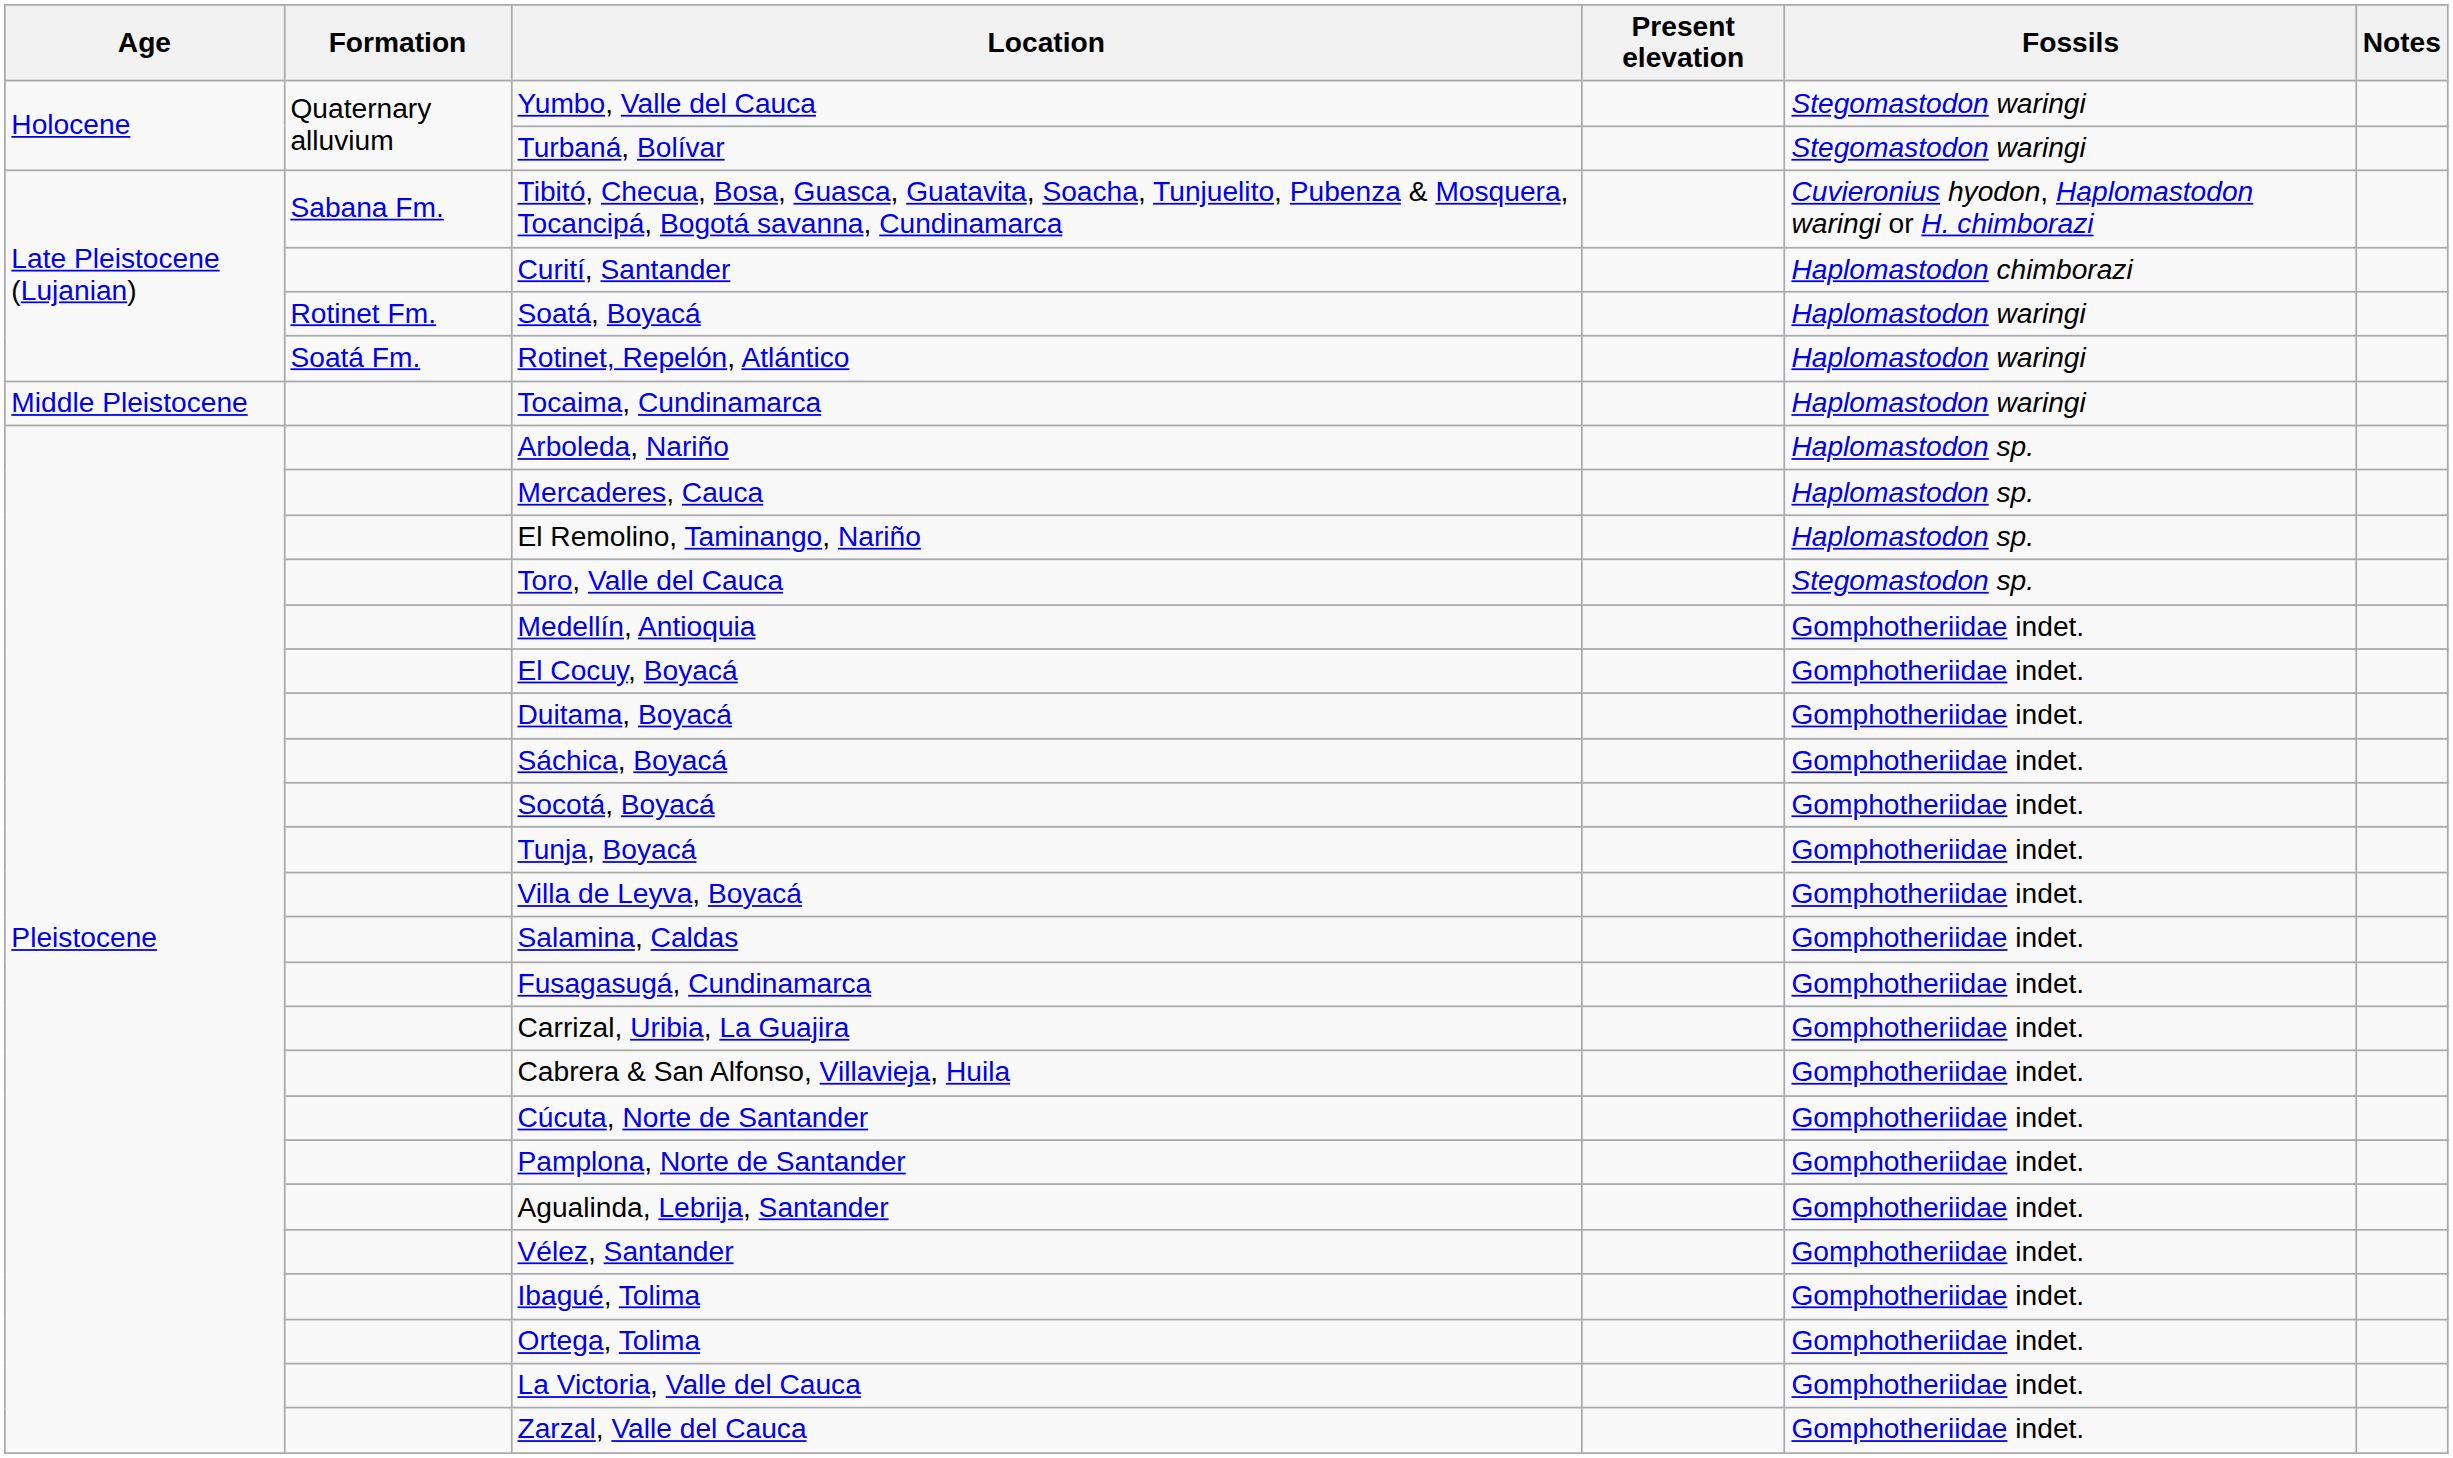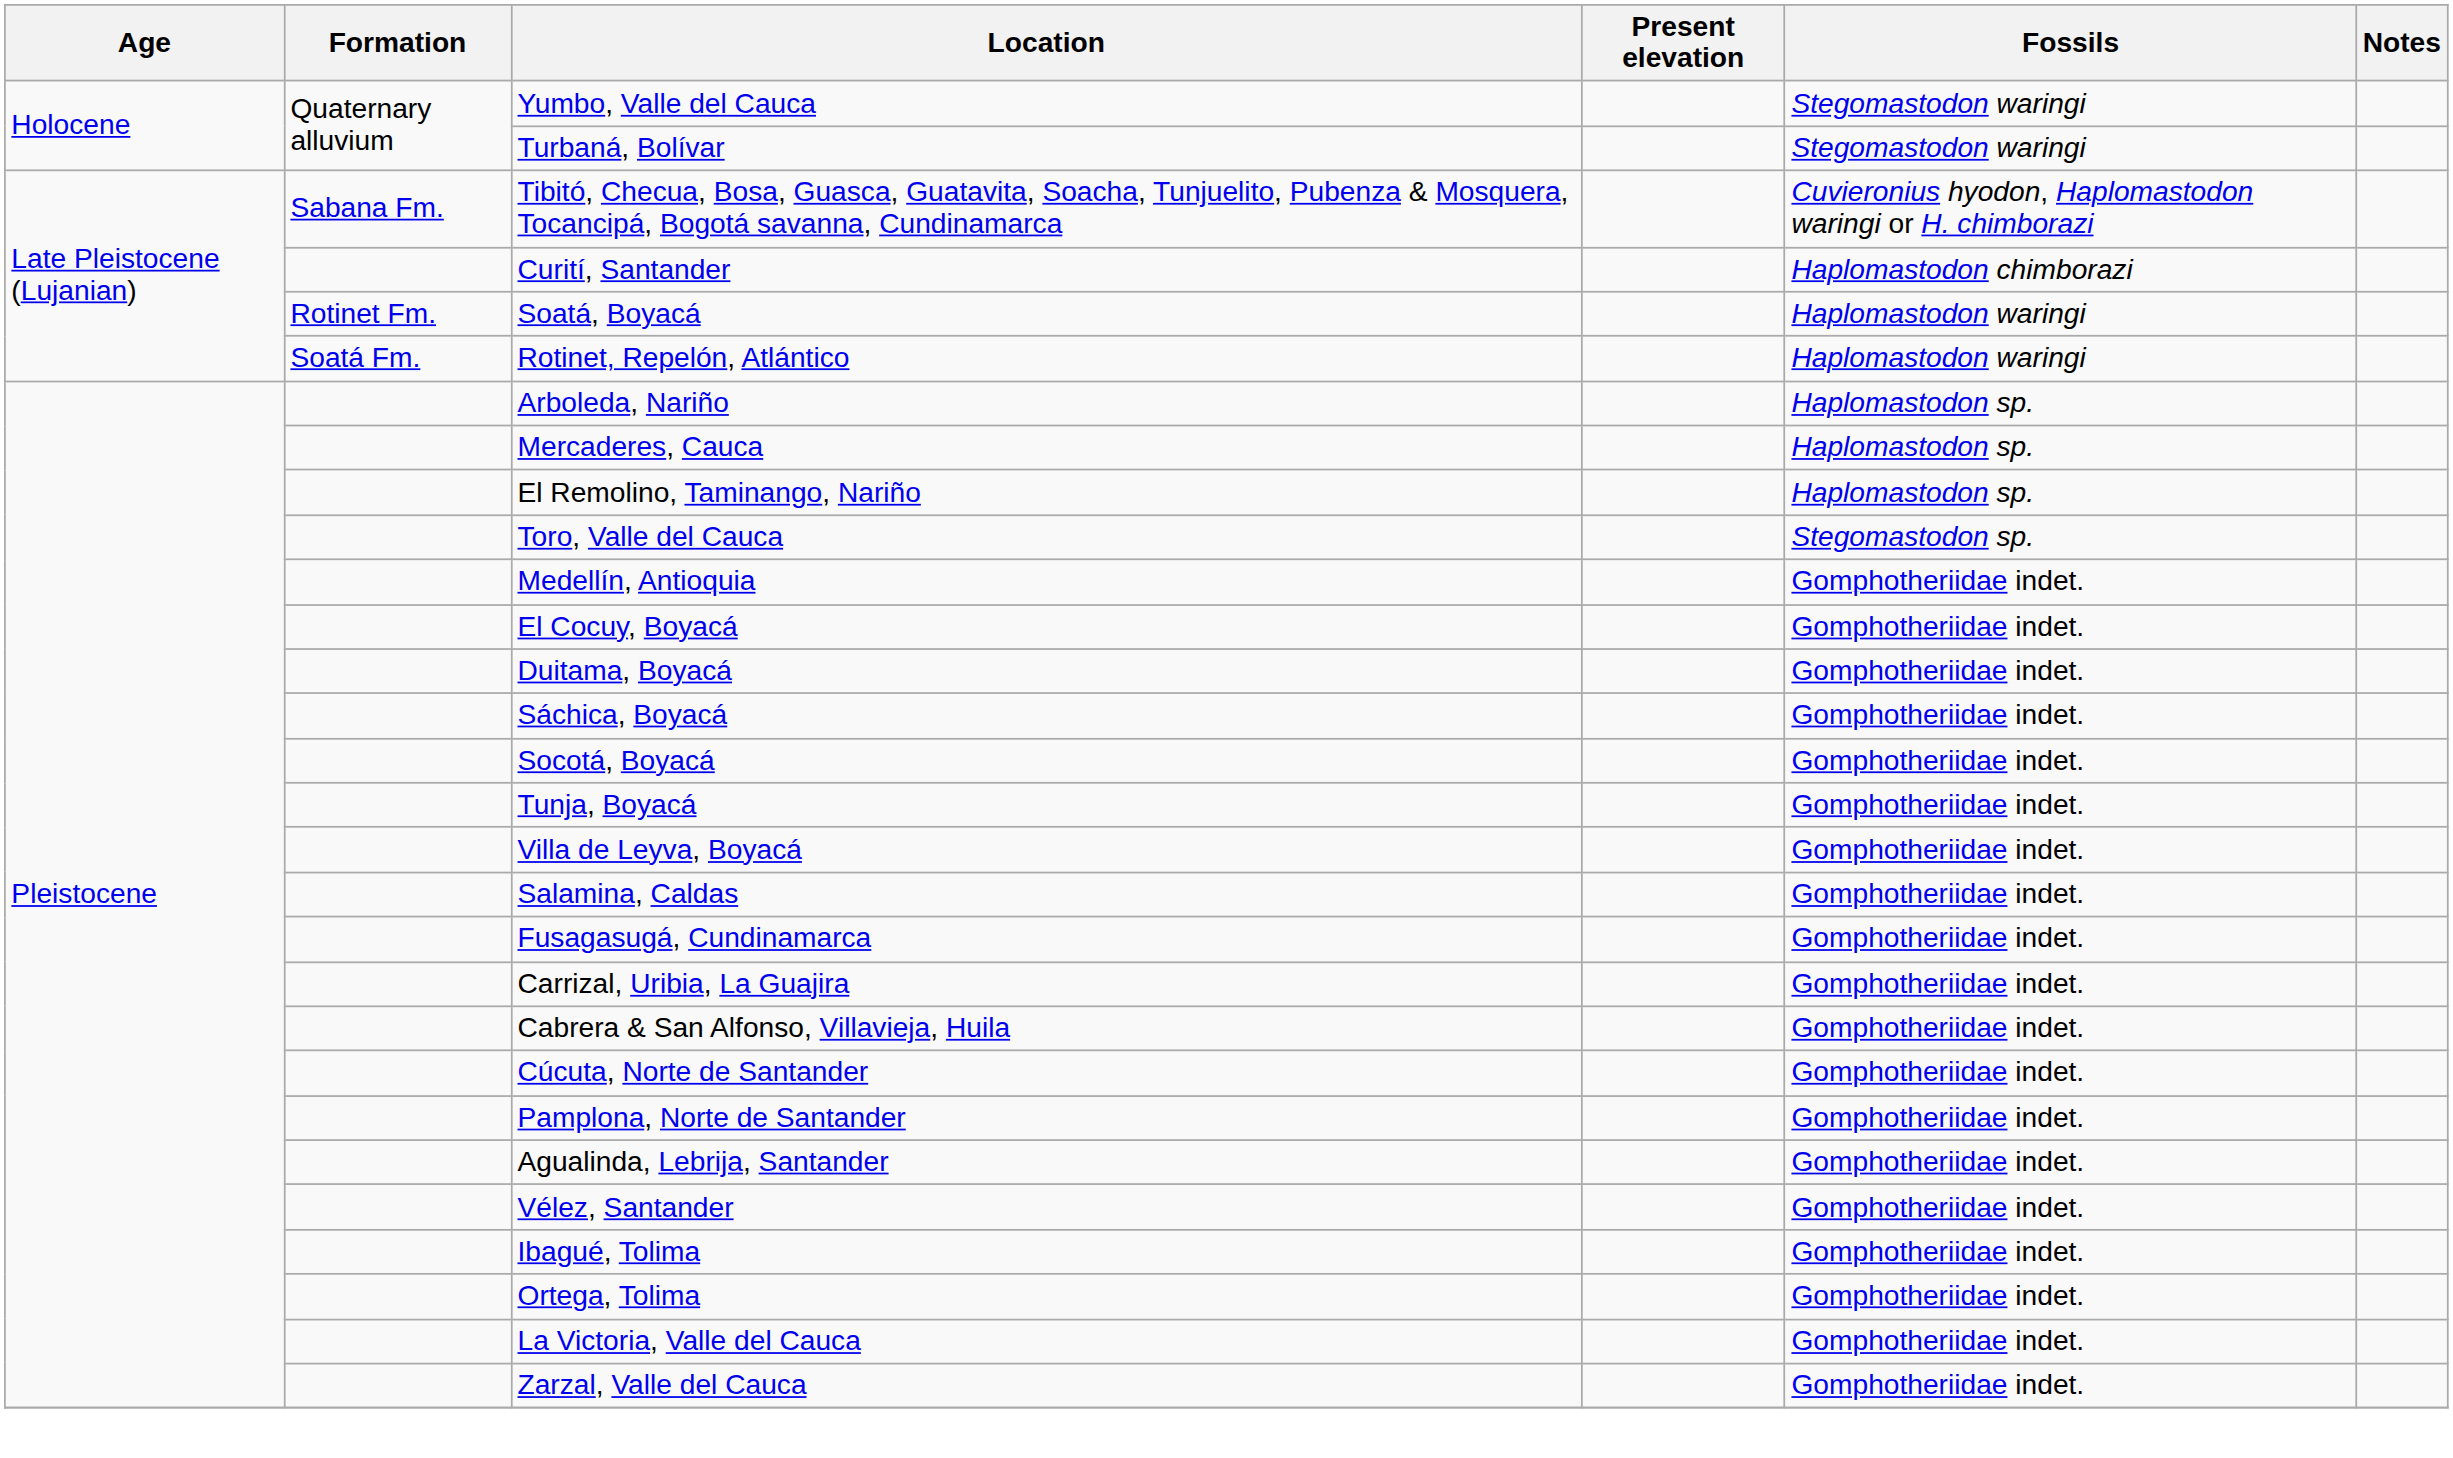- row: (669, 402)
